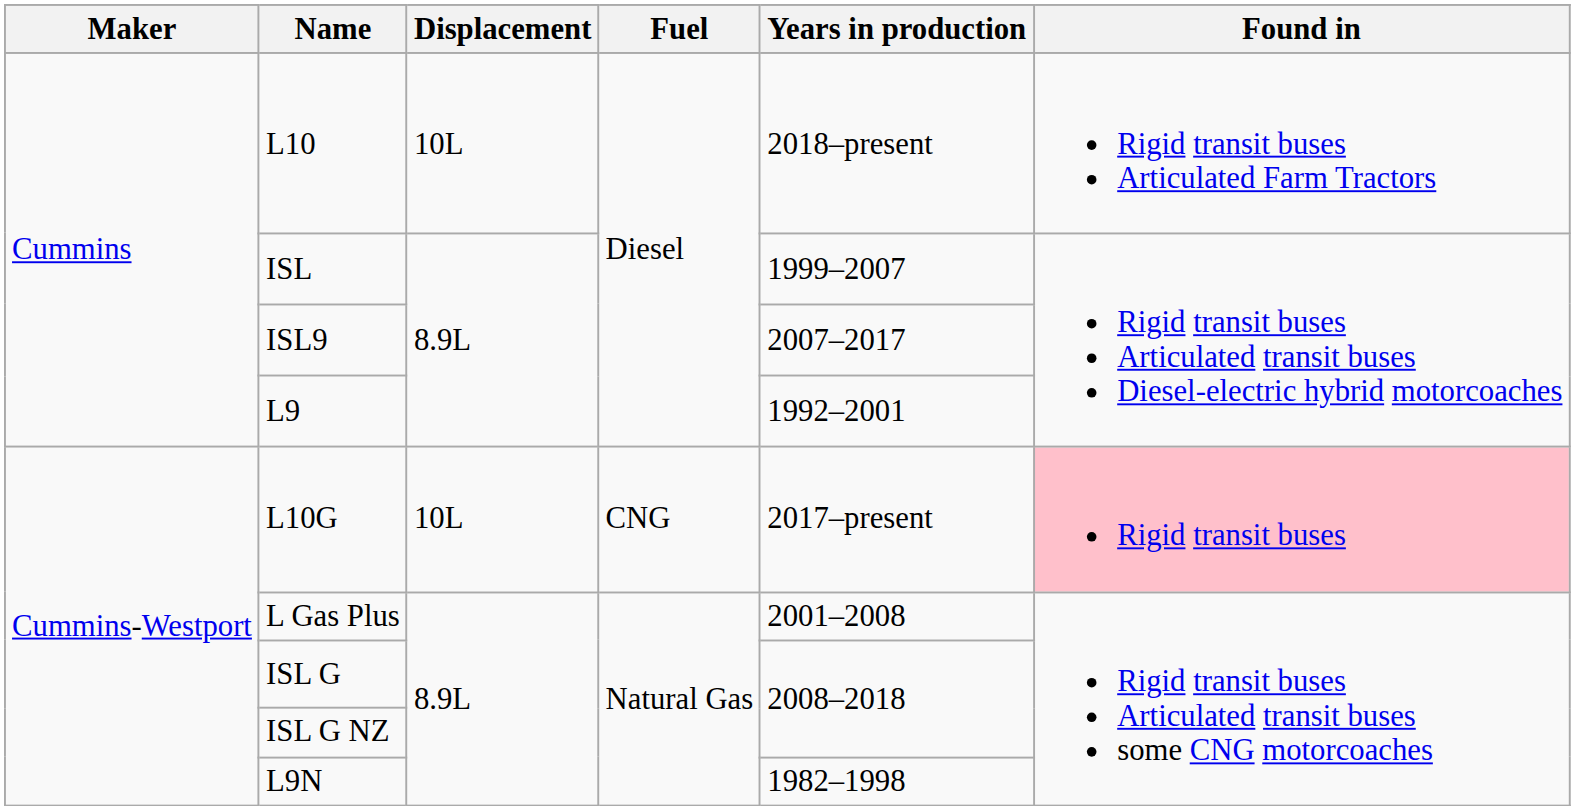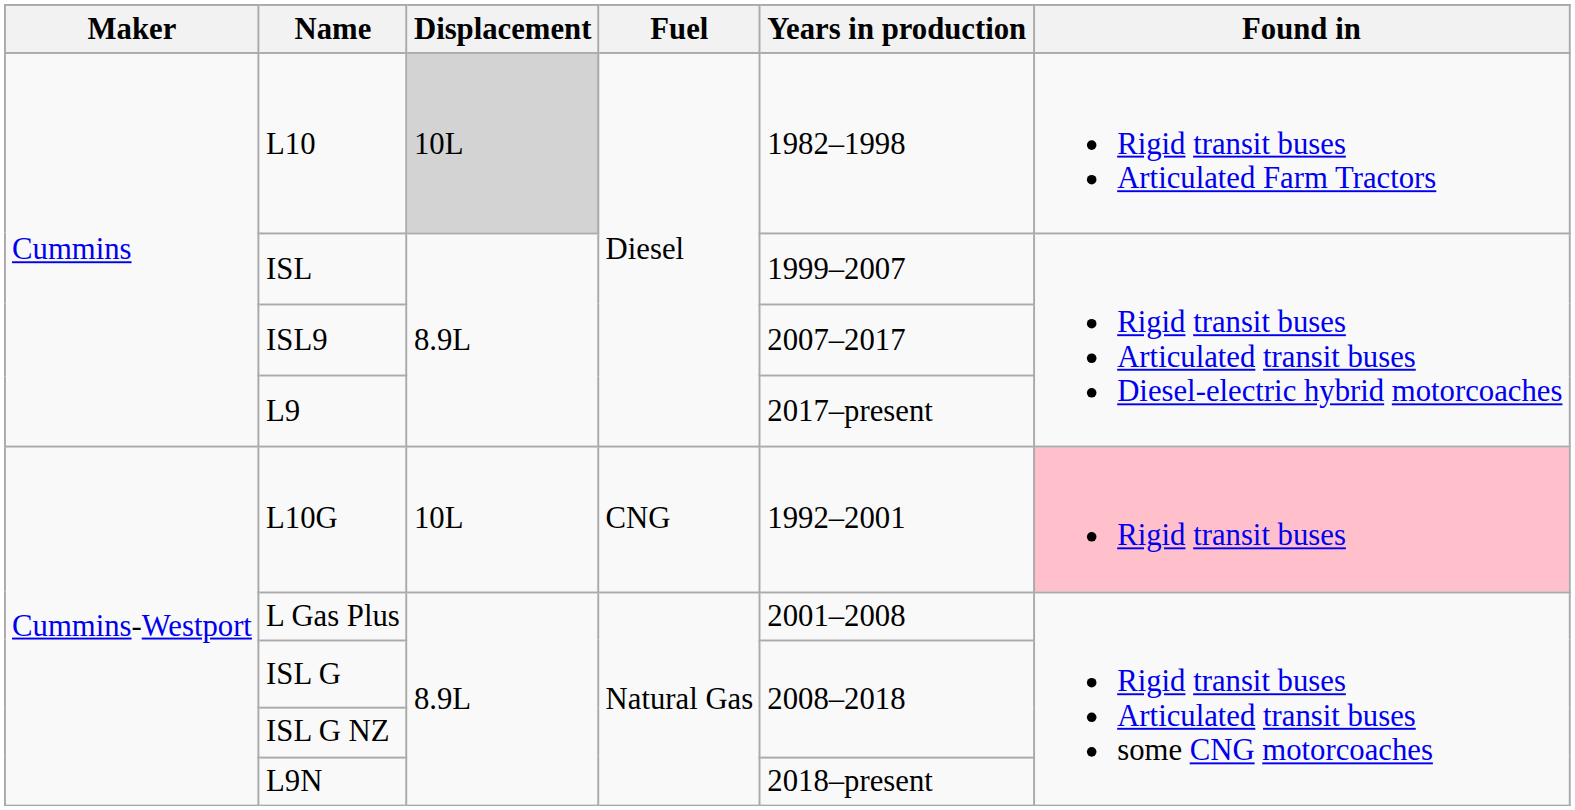(439, 142) no background -> (439, 142) lightgrey background
(850, 142) 2018–present -> (836, 142) 1982–1998
(836, 410) 1992–2001 -> (850, 410) 2017–present
(850, 518) 2017–present -> (836, 518) 1992–2001
(836, 780) 1982–1998 -> (850, 780) 2018–present
